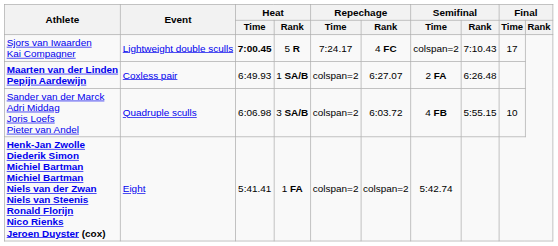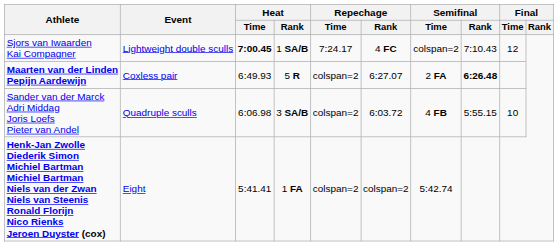(292, 49) 5 R -> (292, 49) 1 SA/B
(512, 49) 17 -> (513, 49) 12
(292, 75) 1 SA/B -> (292, 75) 5 R
(480, 75) normal -> (480, 75) bold
